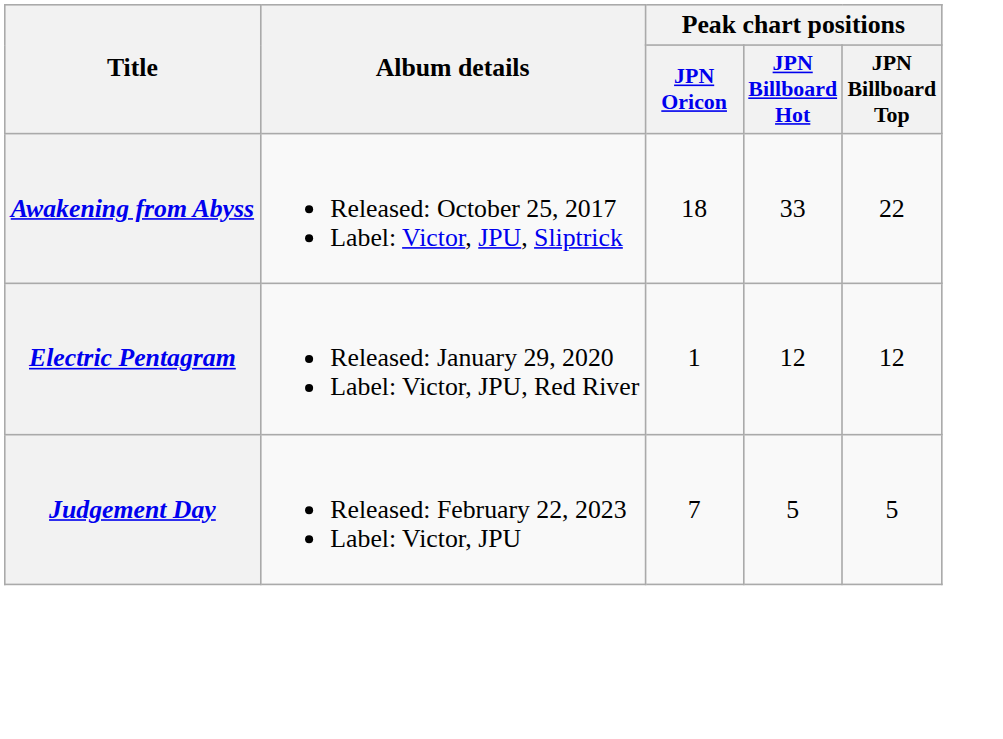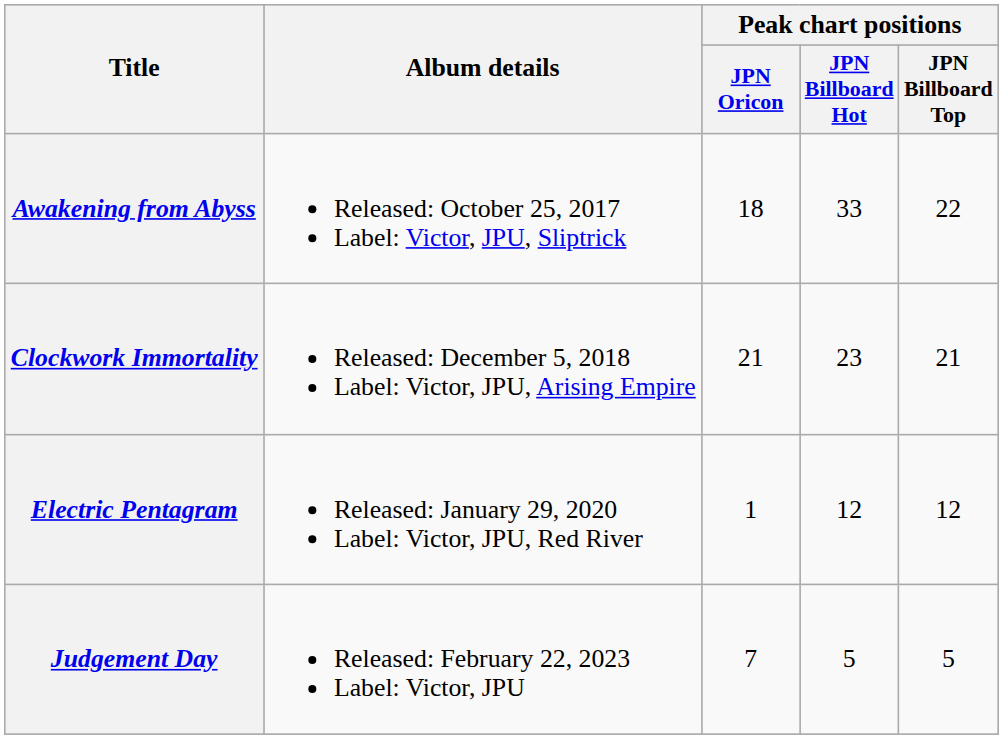+ row: (134, 358)
